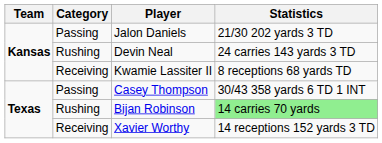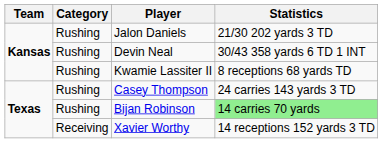(77, 33) Passing -> (78, 33) Rushing
(287, 52) 24 carries 143 yards 3 TD -> (292, 52) 30/43 358 yards 6 TD 1 INT
(82, 71) Receiving -> (78, 71) Rushing
(77, 90) Passing -> (78, 90) Rushing
(292, 90) 30/43 358 yards 6 TD 1 INT -> (287, 90) 24 carries 143 yards 3 TD
